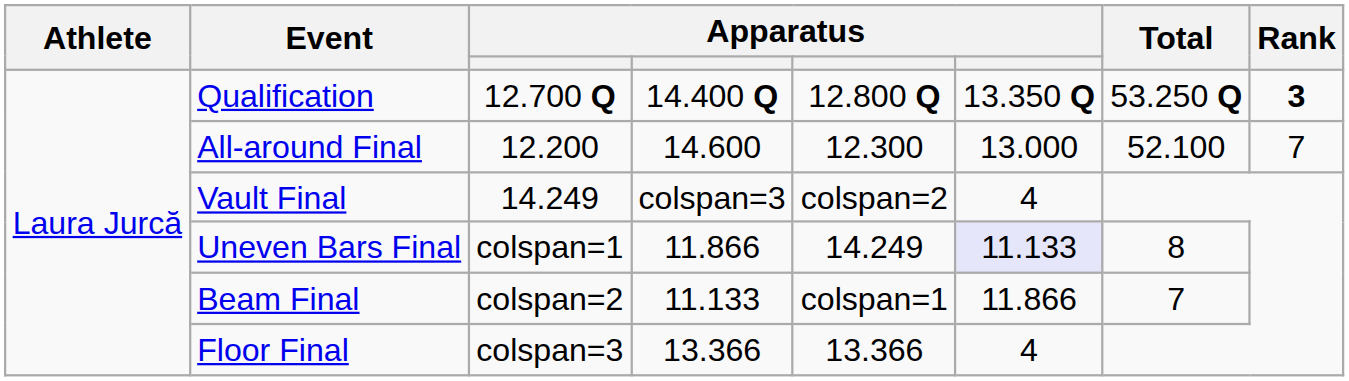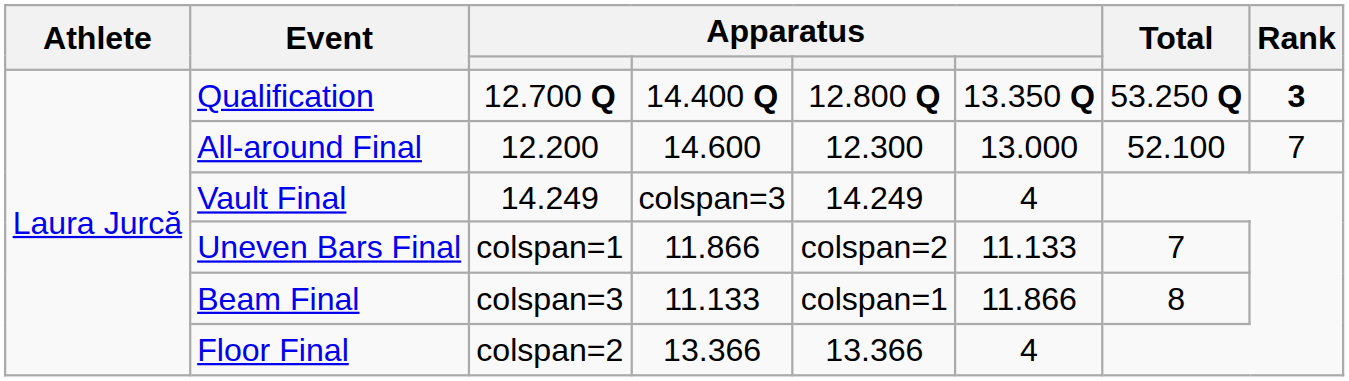(874, 197) colspan=2 -> (874, 197) 14.249
(874, 248) 14.249 -> (874, 248) colspan=2
(1029, 248) lavender background -> (1029, 248) no background
(1176, 248) 8 -> (1176, 248) 7
(550, 299) colspan=2 -> (550, 299) colspan=3
(1176, 299) 7 -> (1176, 299) 8
(550, 350) colspan=3 -> (550, 350) colspan=2
